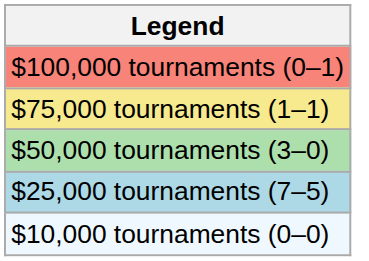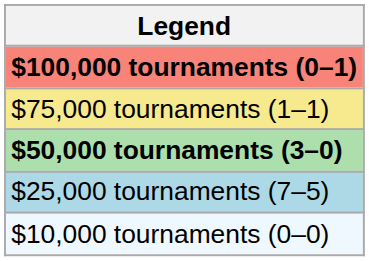(178, 67) normal -> (184, 67) bold
(170, 150) normal -> (177, 150) bold
